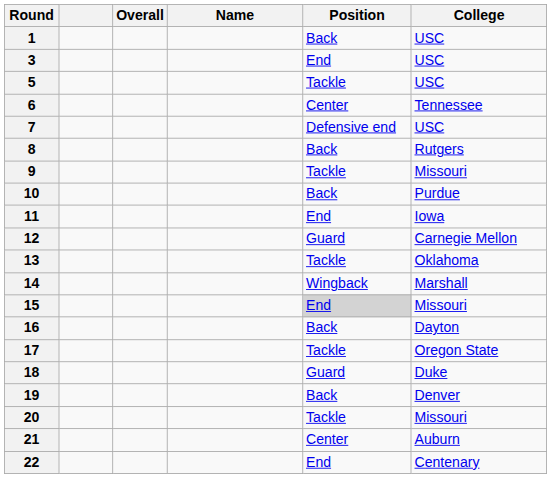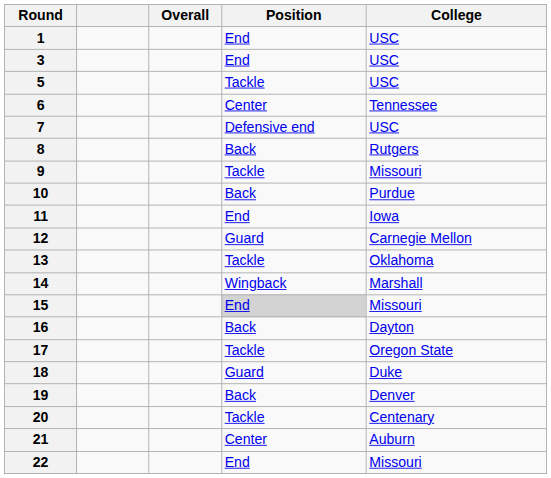- column: (235, 15)
(322, 37) Back -> (237, 37) End
(441, 417) Missouri -> (402, 417) Centenary
(447, 462) Centenary -> (396, 462) Missouri
